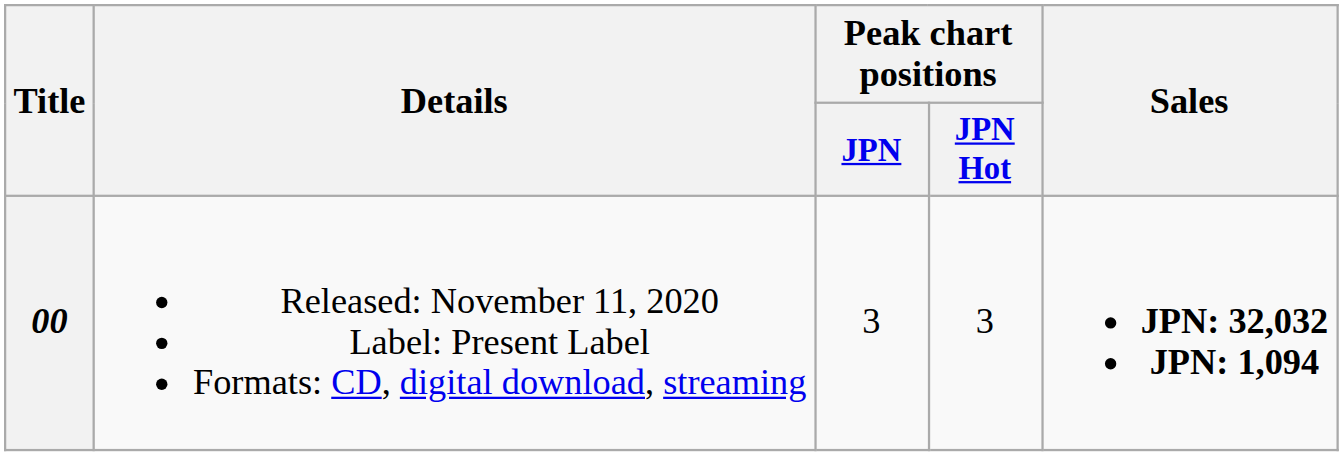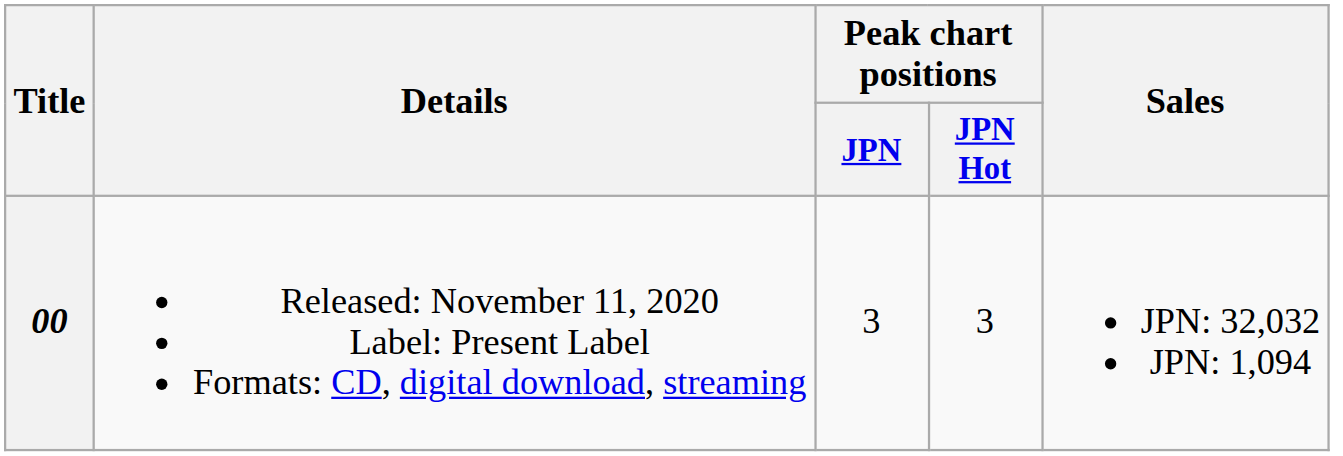(1189, 343) bold -> (1185, 343) normal
